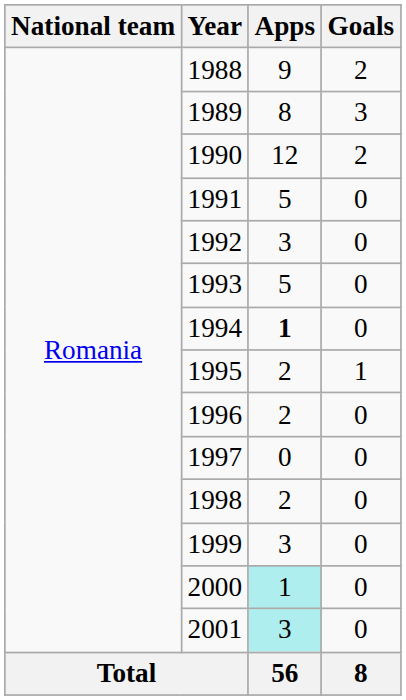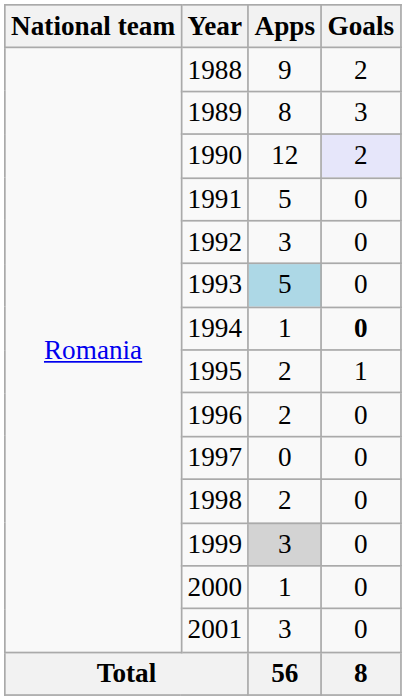(361, 155) no background -> (361, 155) lavender background
(285, 284) no background -> (285, 284) lightblue background
(285, 328) bold -> (285, 328) normal
(361, 328) normal -> (361, 328) bold
(285, 543) no background -> (285, 543) lightgrey background
(285, 586) paleturquoise background -> (285, 586) no background
(285, 629) paleturquoise background -> (285, 629) no background
